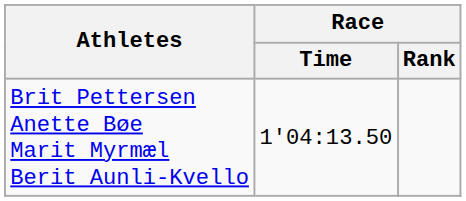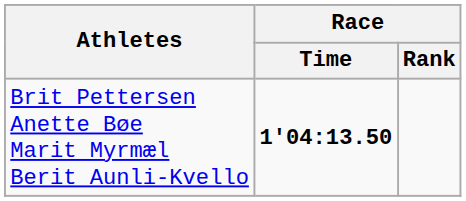(326, 137) normal -> (326, 137) bold
